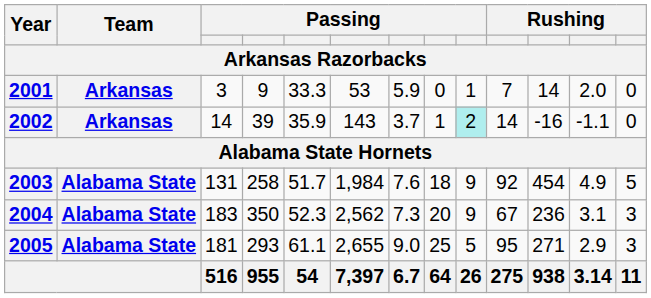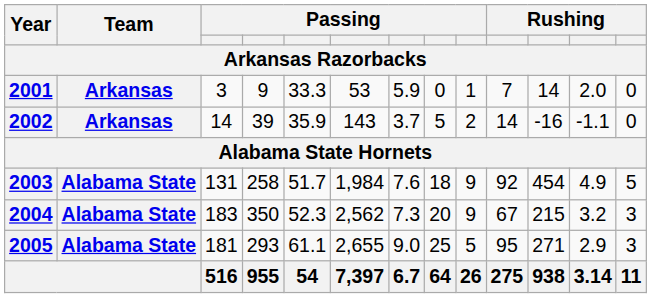(440, 121) 1 -> (440, 121) 5
(471, 121) paleturquoise background -> (471, 121) no background
(548, 214) 236 -> (548, 214) 215
(593, 214) 3.1 -> (593, 214) 3.2
